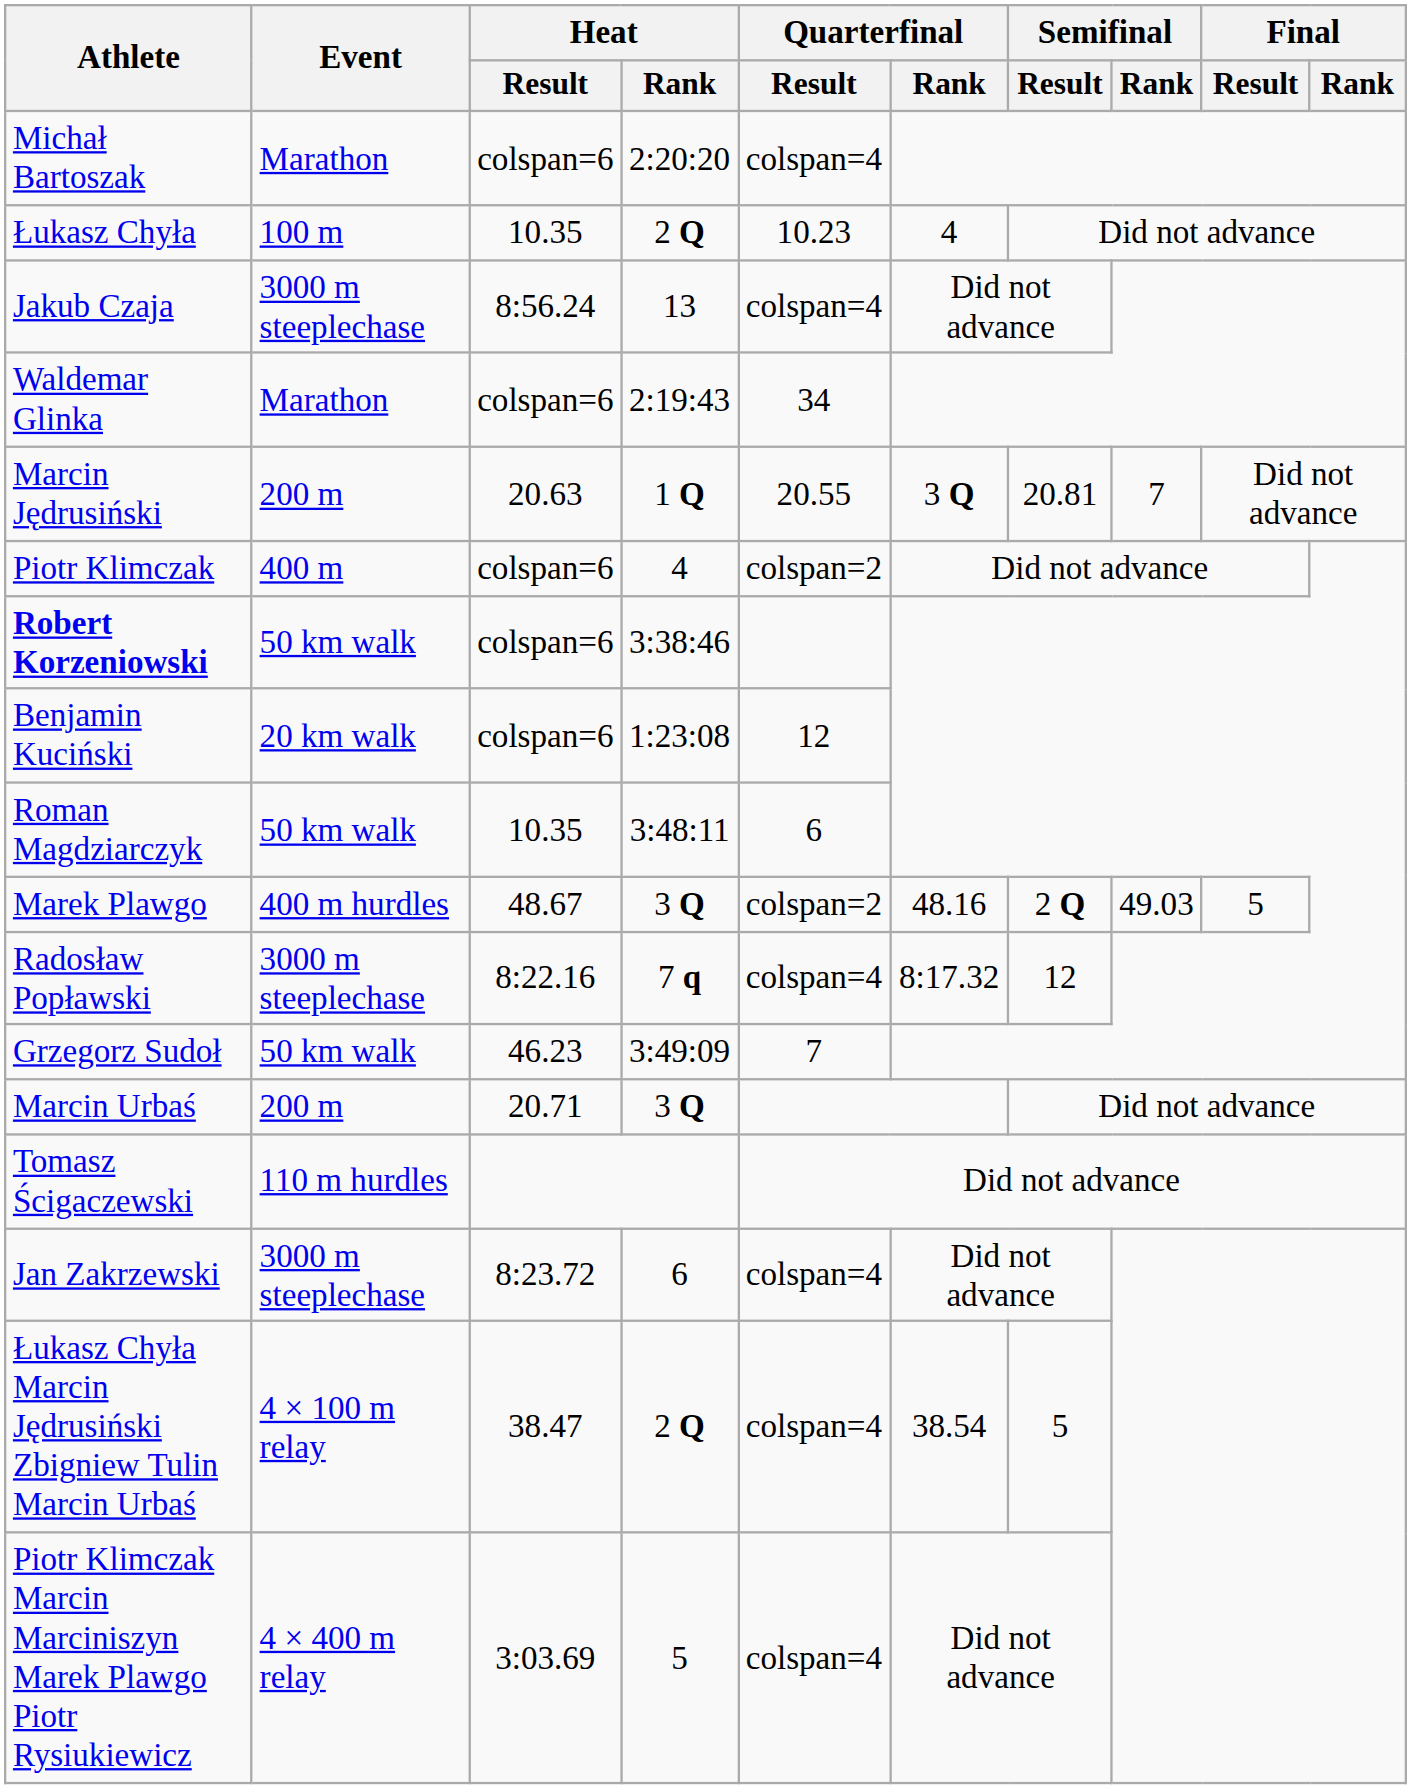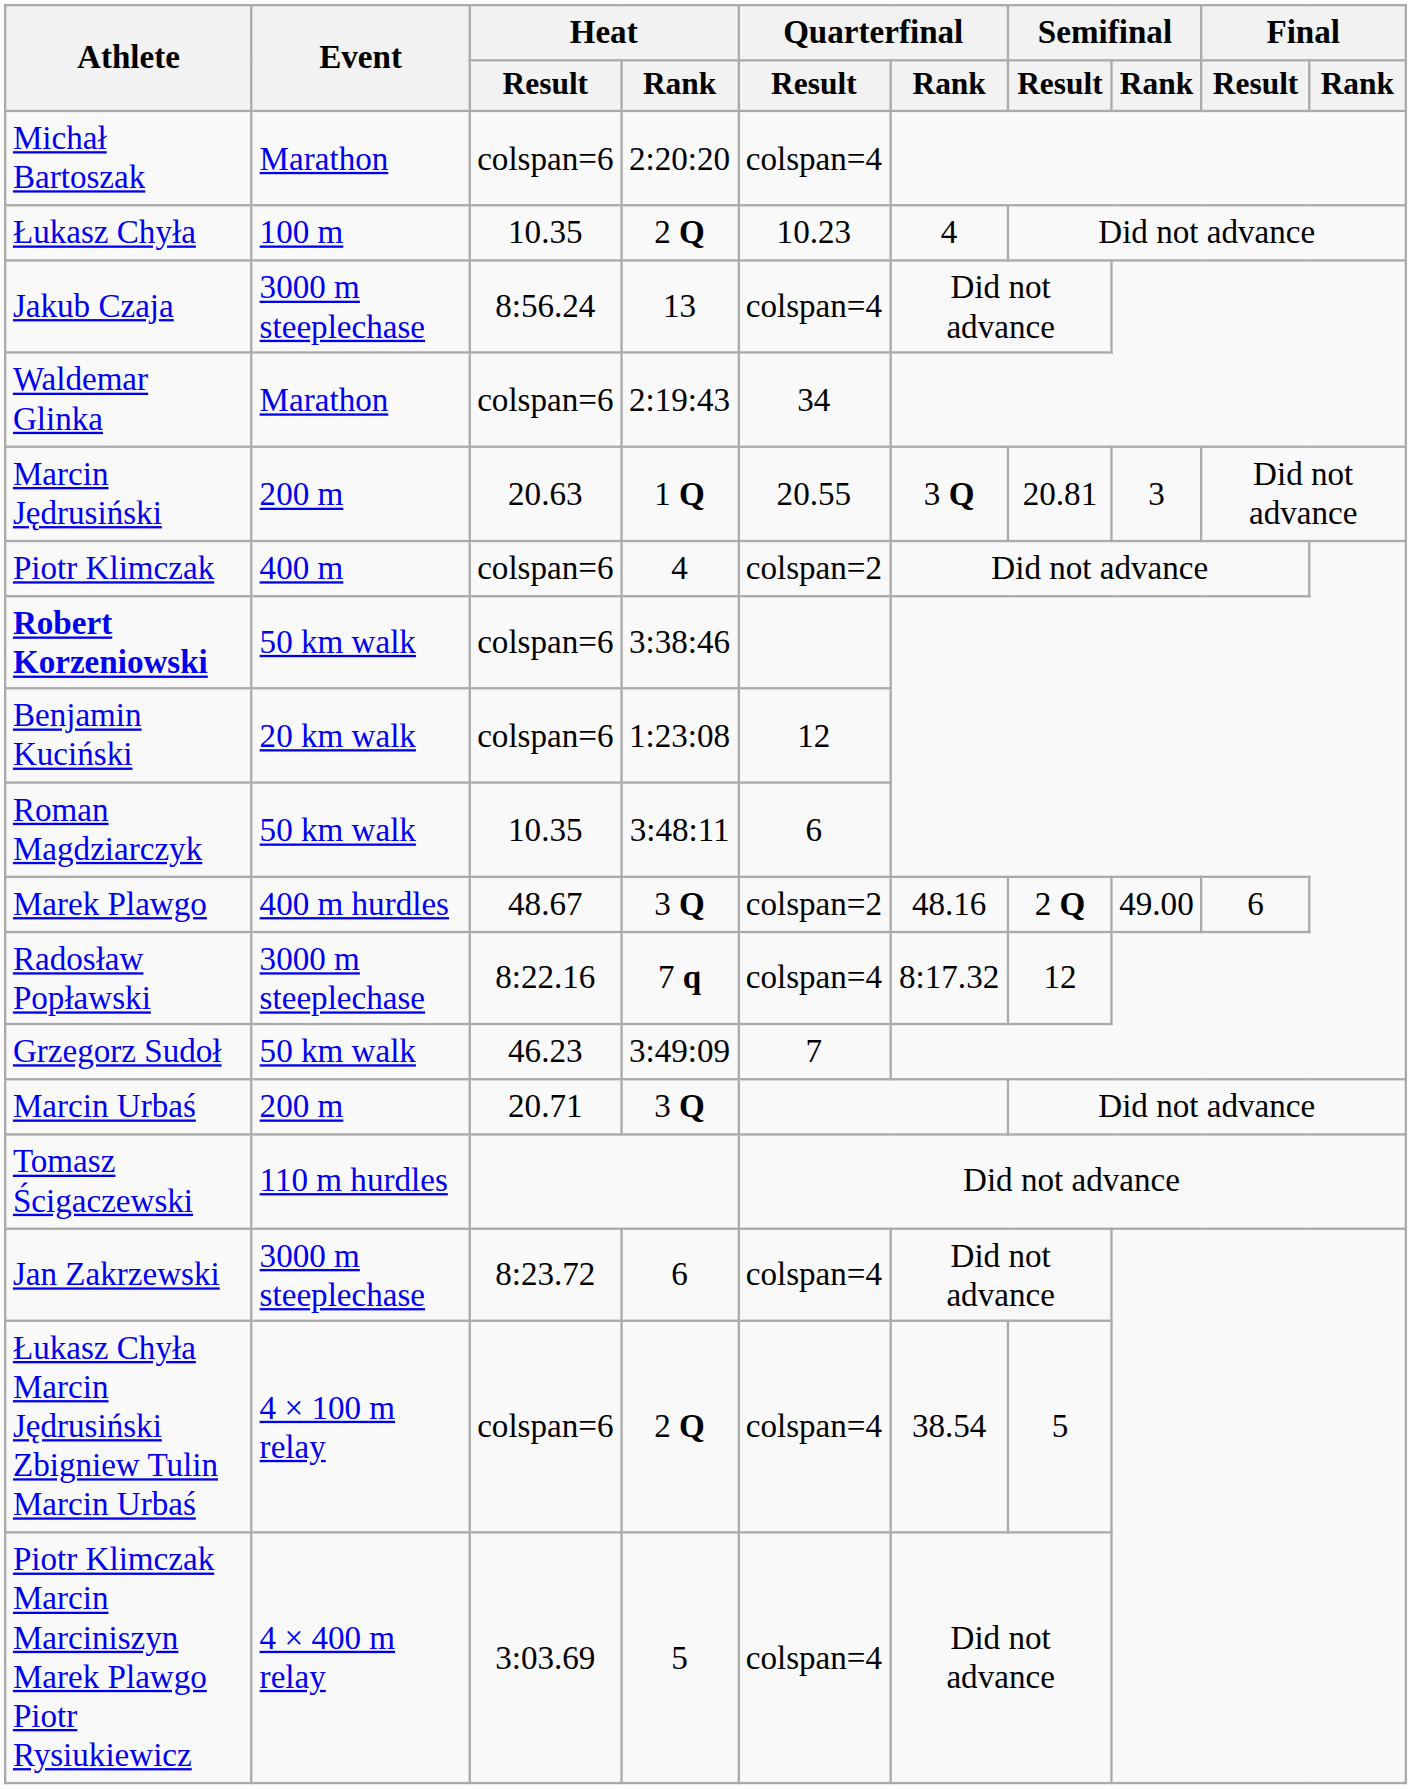(1156, 493) 7 -> (1156, 493) 3
(1156, 903) 49.03 -> (1156, 903) 49.00
(1256, 903) 5 -> (1256, 903) 6
(545, 1427) 38.47 -> (545, 1427) colspan=6
